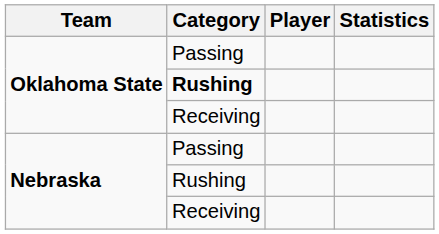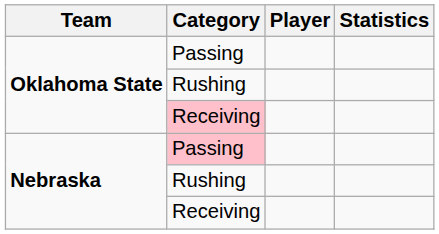(212, 84) bold -> (209, 84) normal
(216, 116) no background -> (216, 116) pink background
(208, 148) no background -> (208, 148) pink background
